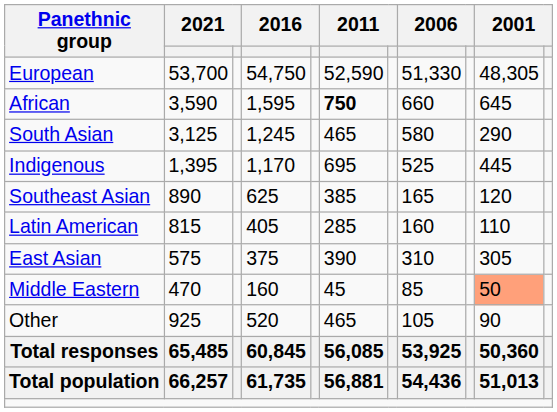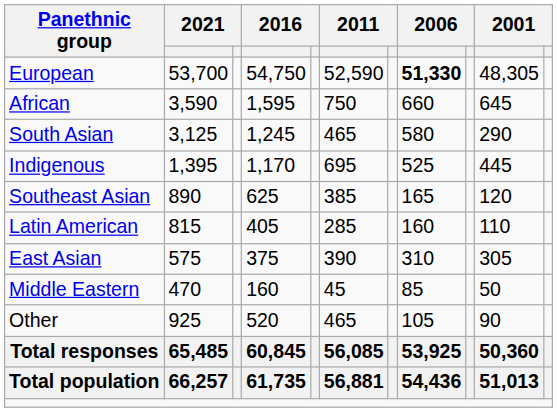(431, 72) normal -> (431, 72) bold
(340, 103) bold -> (340, 103) normal
(490, 289) lightsalmon background -> (490, 289) no background
